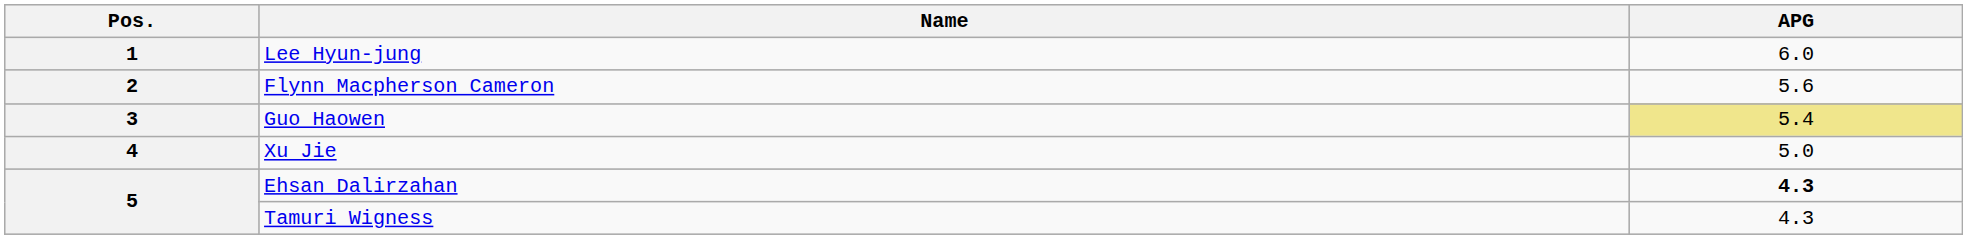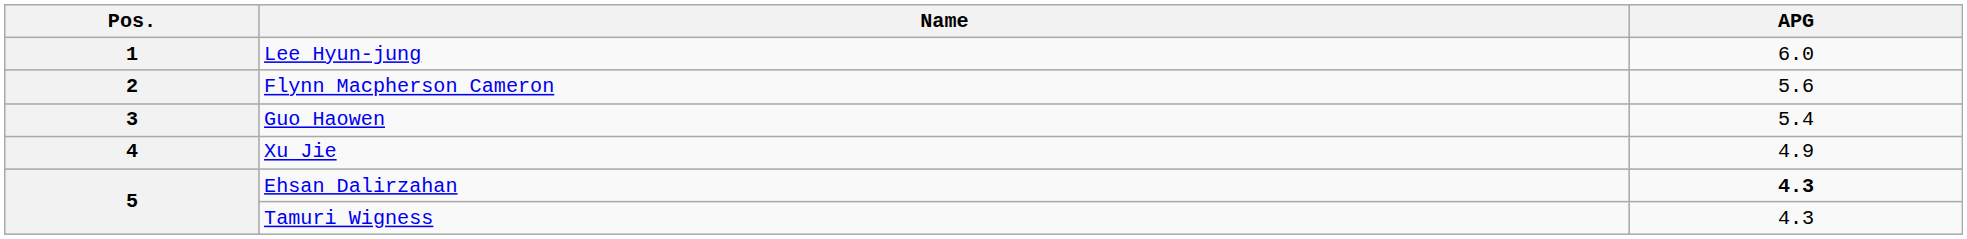(1796, 120) khaki background -> (1796, 120) no background
(1796, 153) 5.0 -> (1796, 153) 4.9
